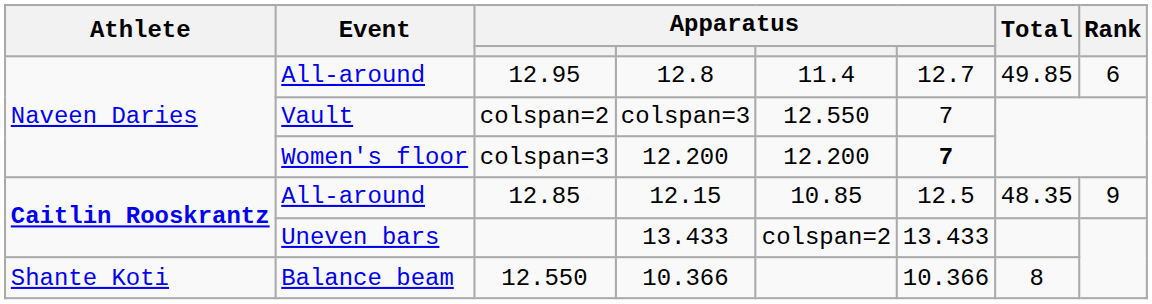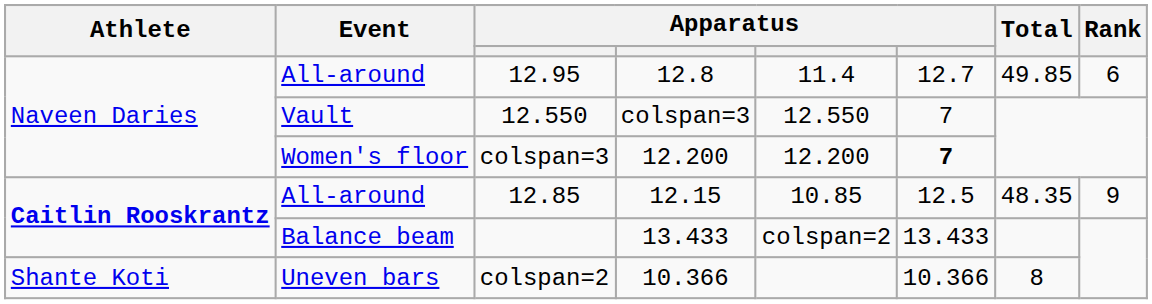(544, 117) colspan=2 -> (544, 117) 12.550
(360, 237) Uneven bars -> (368, 237) Balance beam
(368, 278) Balance beam -> (360, 278) Uneven bars
(544, 278) 12.550 -> (544, 278) colspan=2
